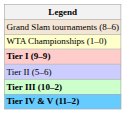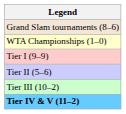(28, 57) bold -> (27, 57) normal
(34, 87) bold -> (33, 87) normal
